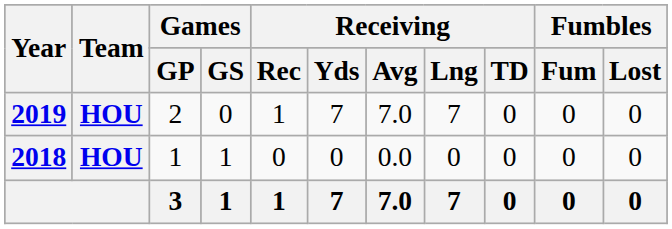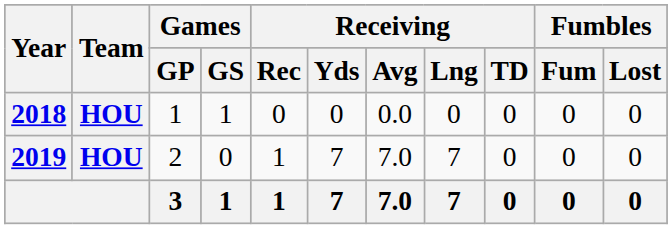rows swapped: (39, 157) <-> (39, 113)
